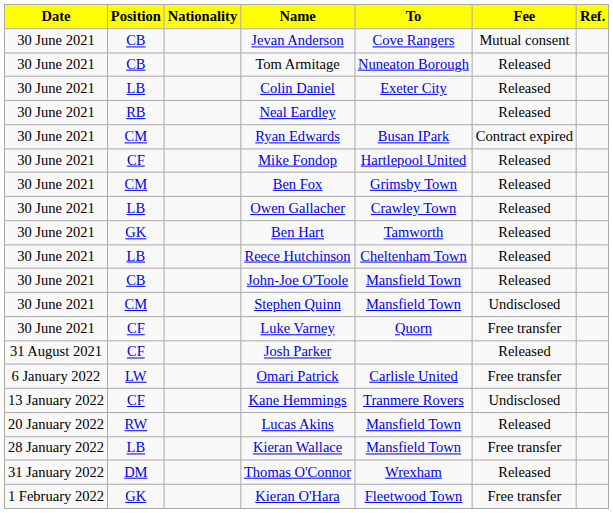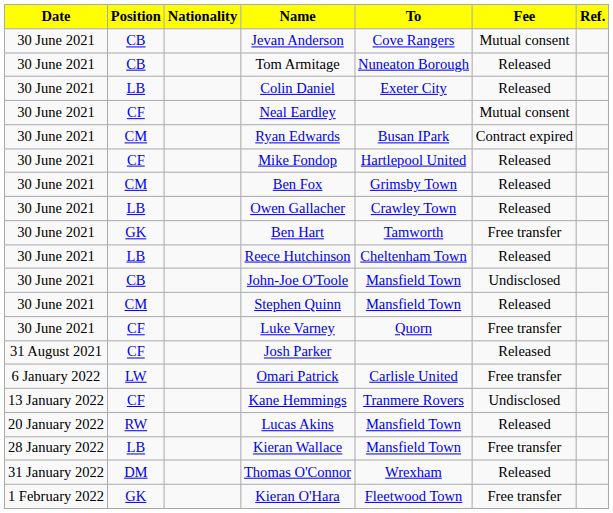(136, 112) RB -> (136, 112) CF
(524, 112) Released -> (524, 112) Mutual consent
(524, 232) Released -> (524, 232) Free transfer
(524, 280) Released -> (524, 280) Undisclosed
(524, 304) Undisclosed -> (524, 304) Released
